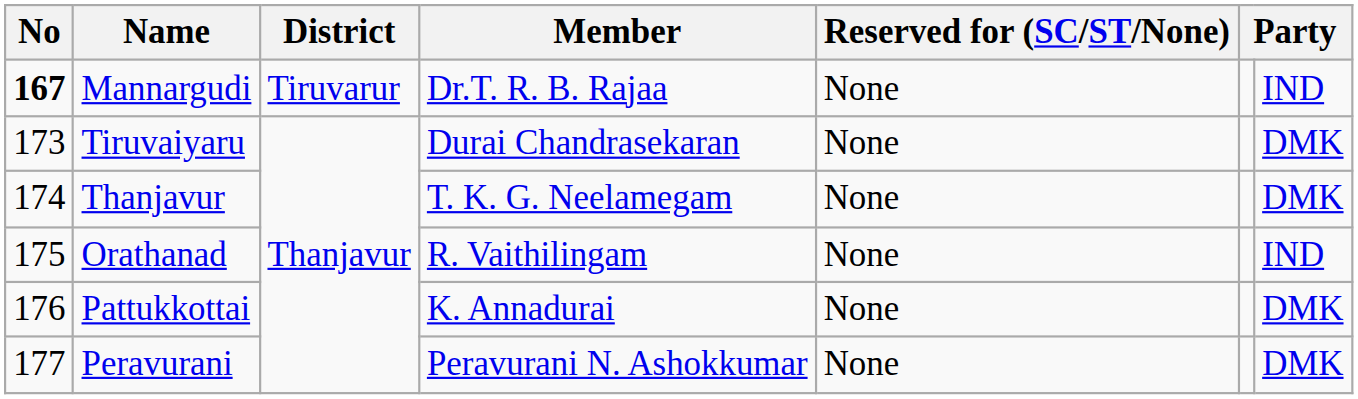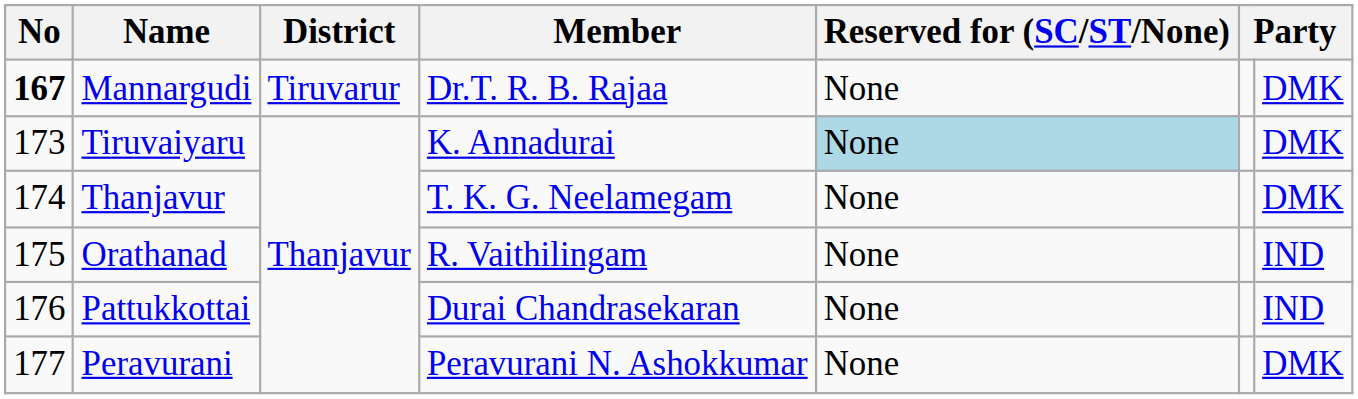(1293, 87) IND -> (1303, 87) DMK
(583, 142) Durai Chandrasekaran -> (521, 142) K. Annadurai
(861, 142) no background -> (861, 142) lightblue background
(521, 308) K. Annadurai -> (583, 308) Durai Chandrasekaran
(1303, 308) DMK -> (1293, 308) IND
